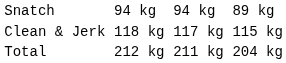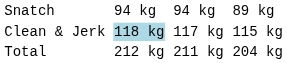(139, 32) no background -> (139, 32) lightblue background
